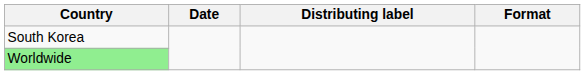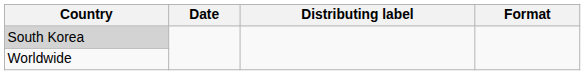(46, 37) no background -> (46, 37) lightgrey background
(40, 59) lightgreen background -> (40, 59) no background
